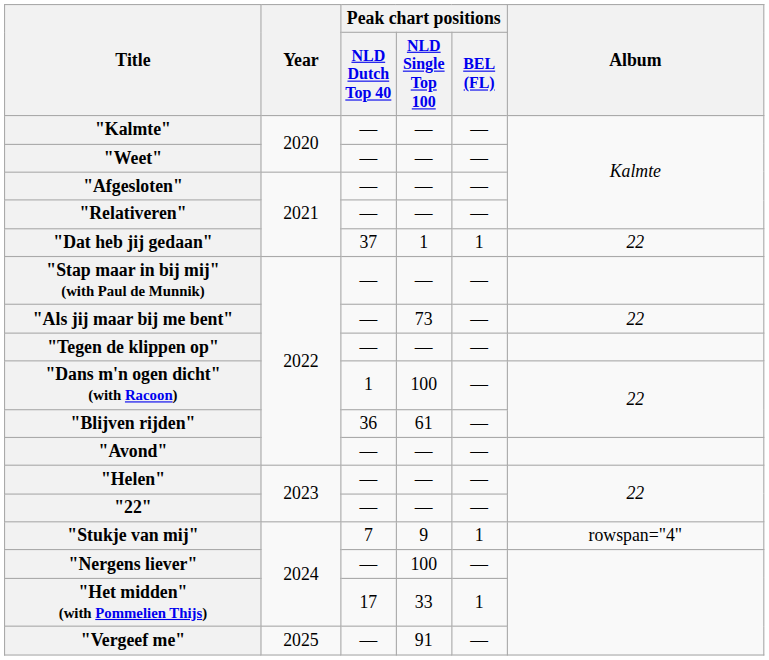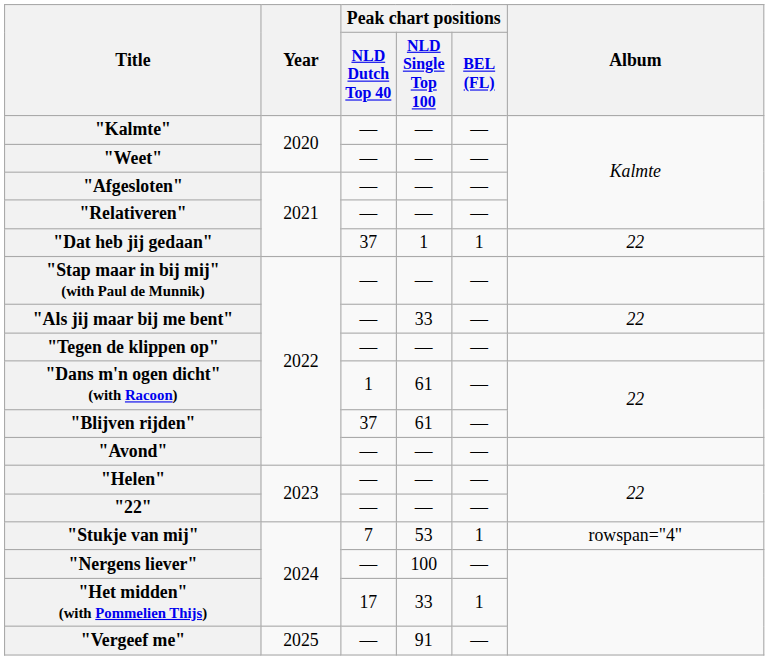(424, 318) 73 -> (424, 318) 33
(424, 385) 100 -> (424, 385) 61
(368, 423) 36 -> (368, 423) 37
(424, 535) 9 -> (424, 535) 53
